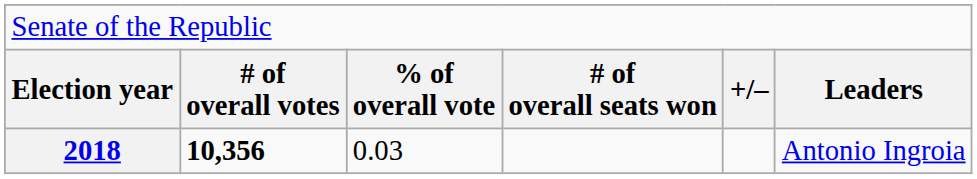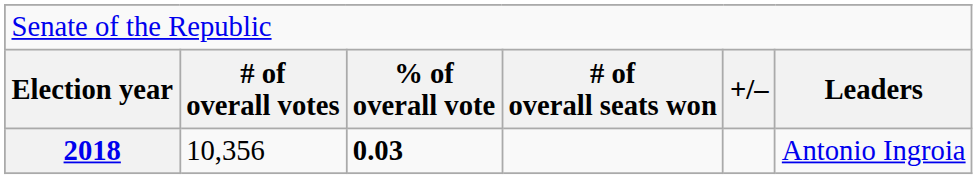(226, 150) bold -> (226, 150) normal
(378, 150) normal -> (378, 150) bold
